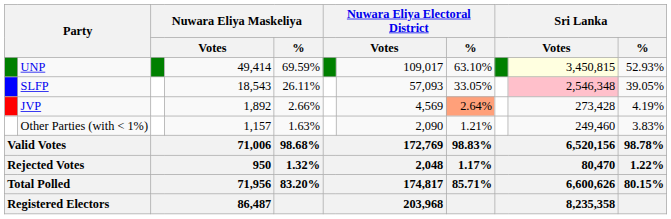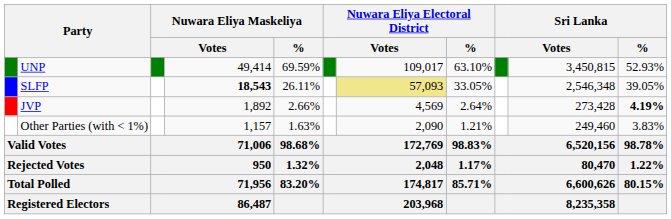(591, 67) lightyellow background -> (591, 67) no background
(254, 86) normal -> (254, 86) bold
(426, 86) no background -> (426, 86) khaki background
(591, 86) pink background -> (591, 86) no background
(476, 106) lightsalmon background -> (476, 106) no background
(648, 106) normal -> (647, 106) bold
